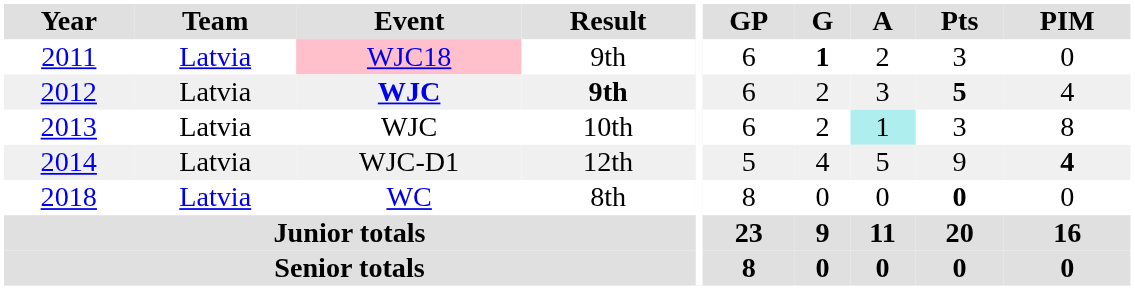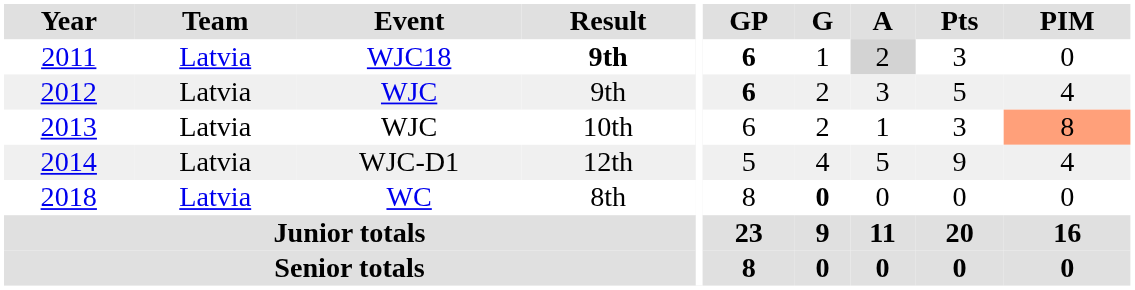(409, 56) pink background -> (409, 56) no background
(608, 56) normal -> (608, 56) bold
(749, 56) normal -> (749, 56) bold
(822, 56) bold -> (822, 56) normal
(883, 56) no background -> (883, 56) lightgrey background
(409, 91) bold -> (409, 91) normal
(608, 91) bold -> (608, 91) normal
(749, 91) normal -> (749, 91) bold
(960, 91) bold -> (960, 91) normal
(883, 126) paleturquoise background -> (883, 126) no background
(1067, 126) no background -> (1067, 126) lightsalmon background
(1067, 162) bold -> (1067, 162) normal
(822, 197) normal -> (822, 197) bold
(960, 197) bold -> (960, 197) normal
